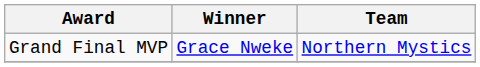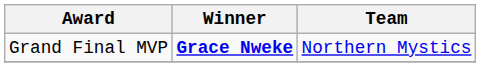(235, 48) normal -> (235, 48) bold
